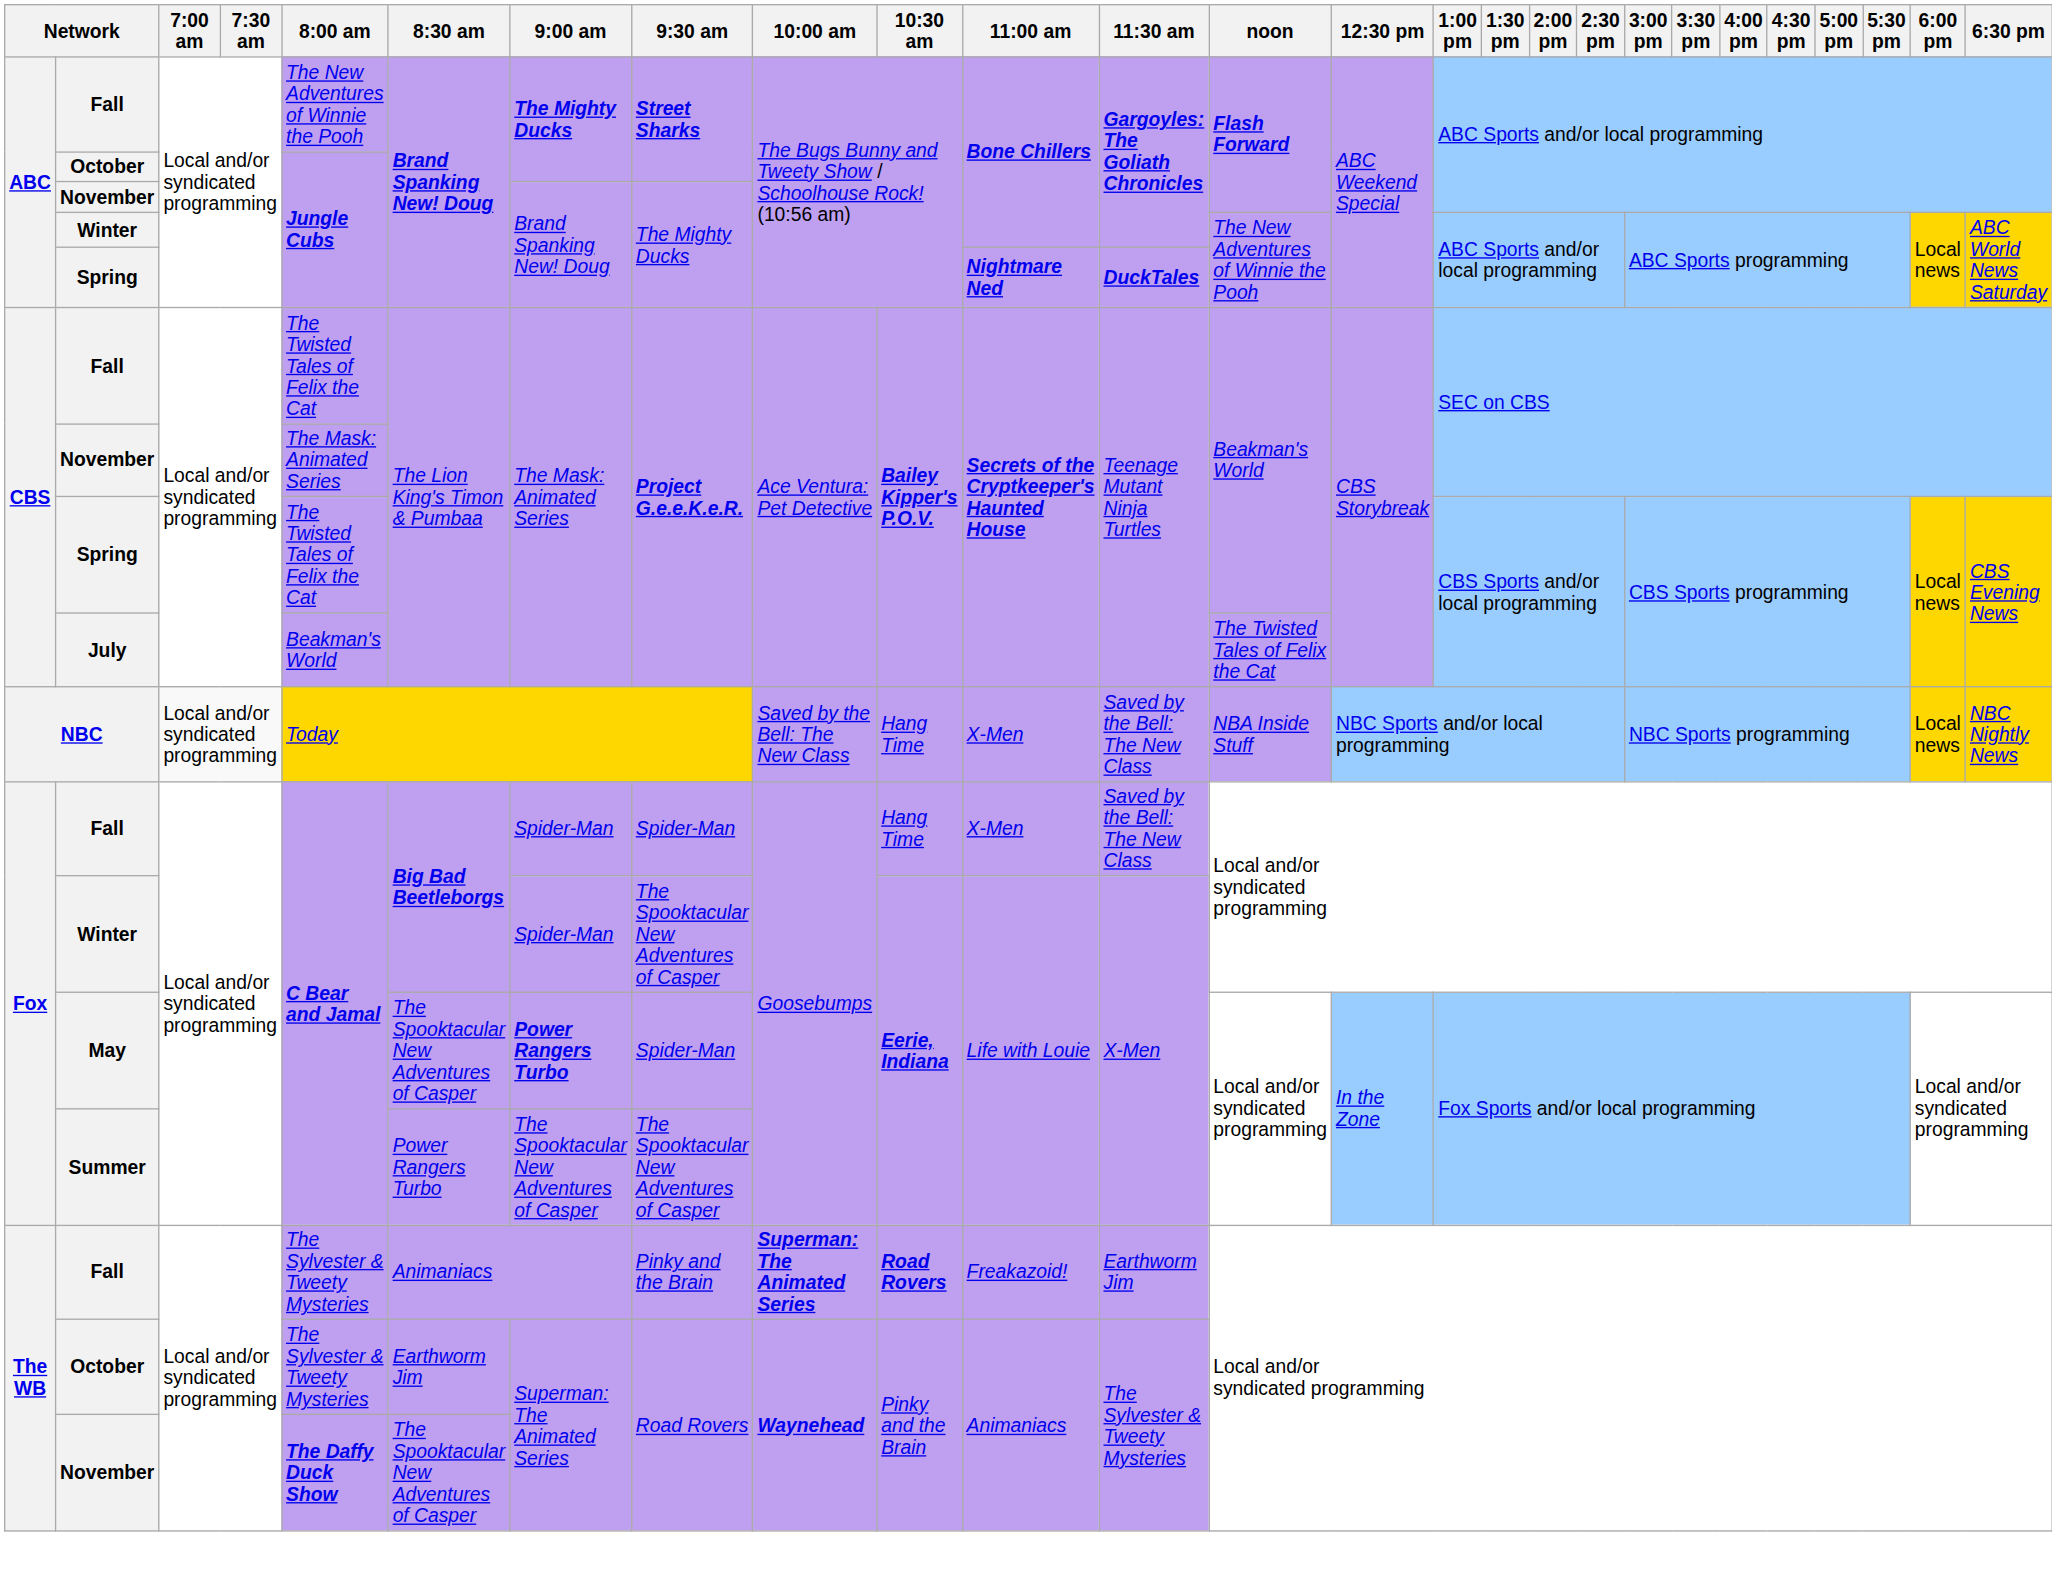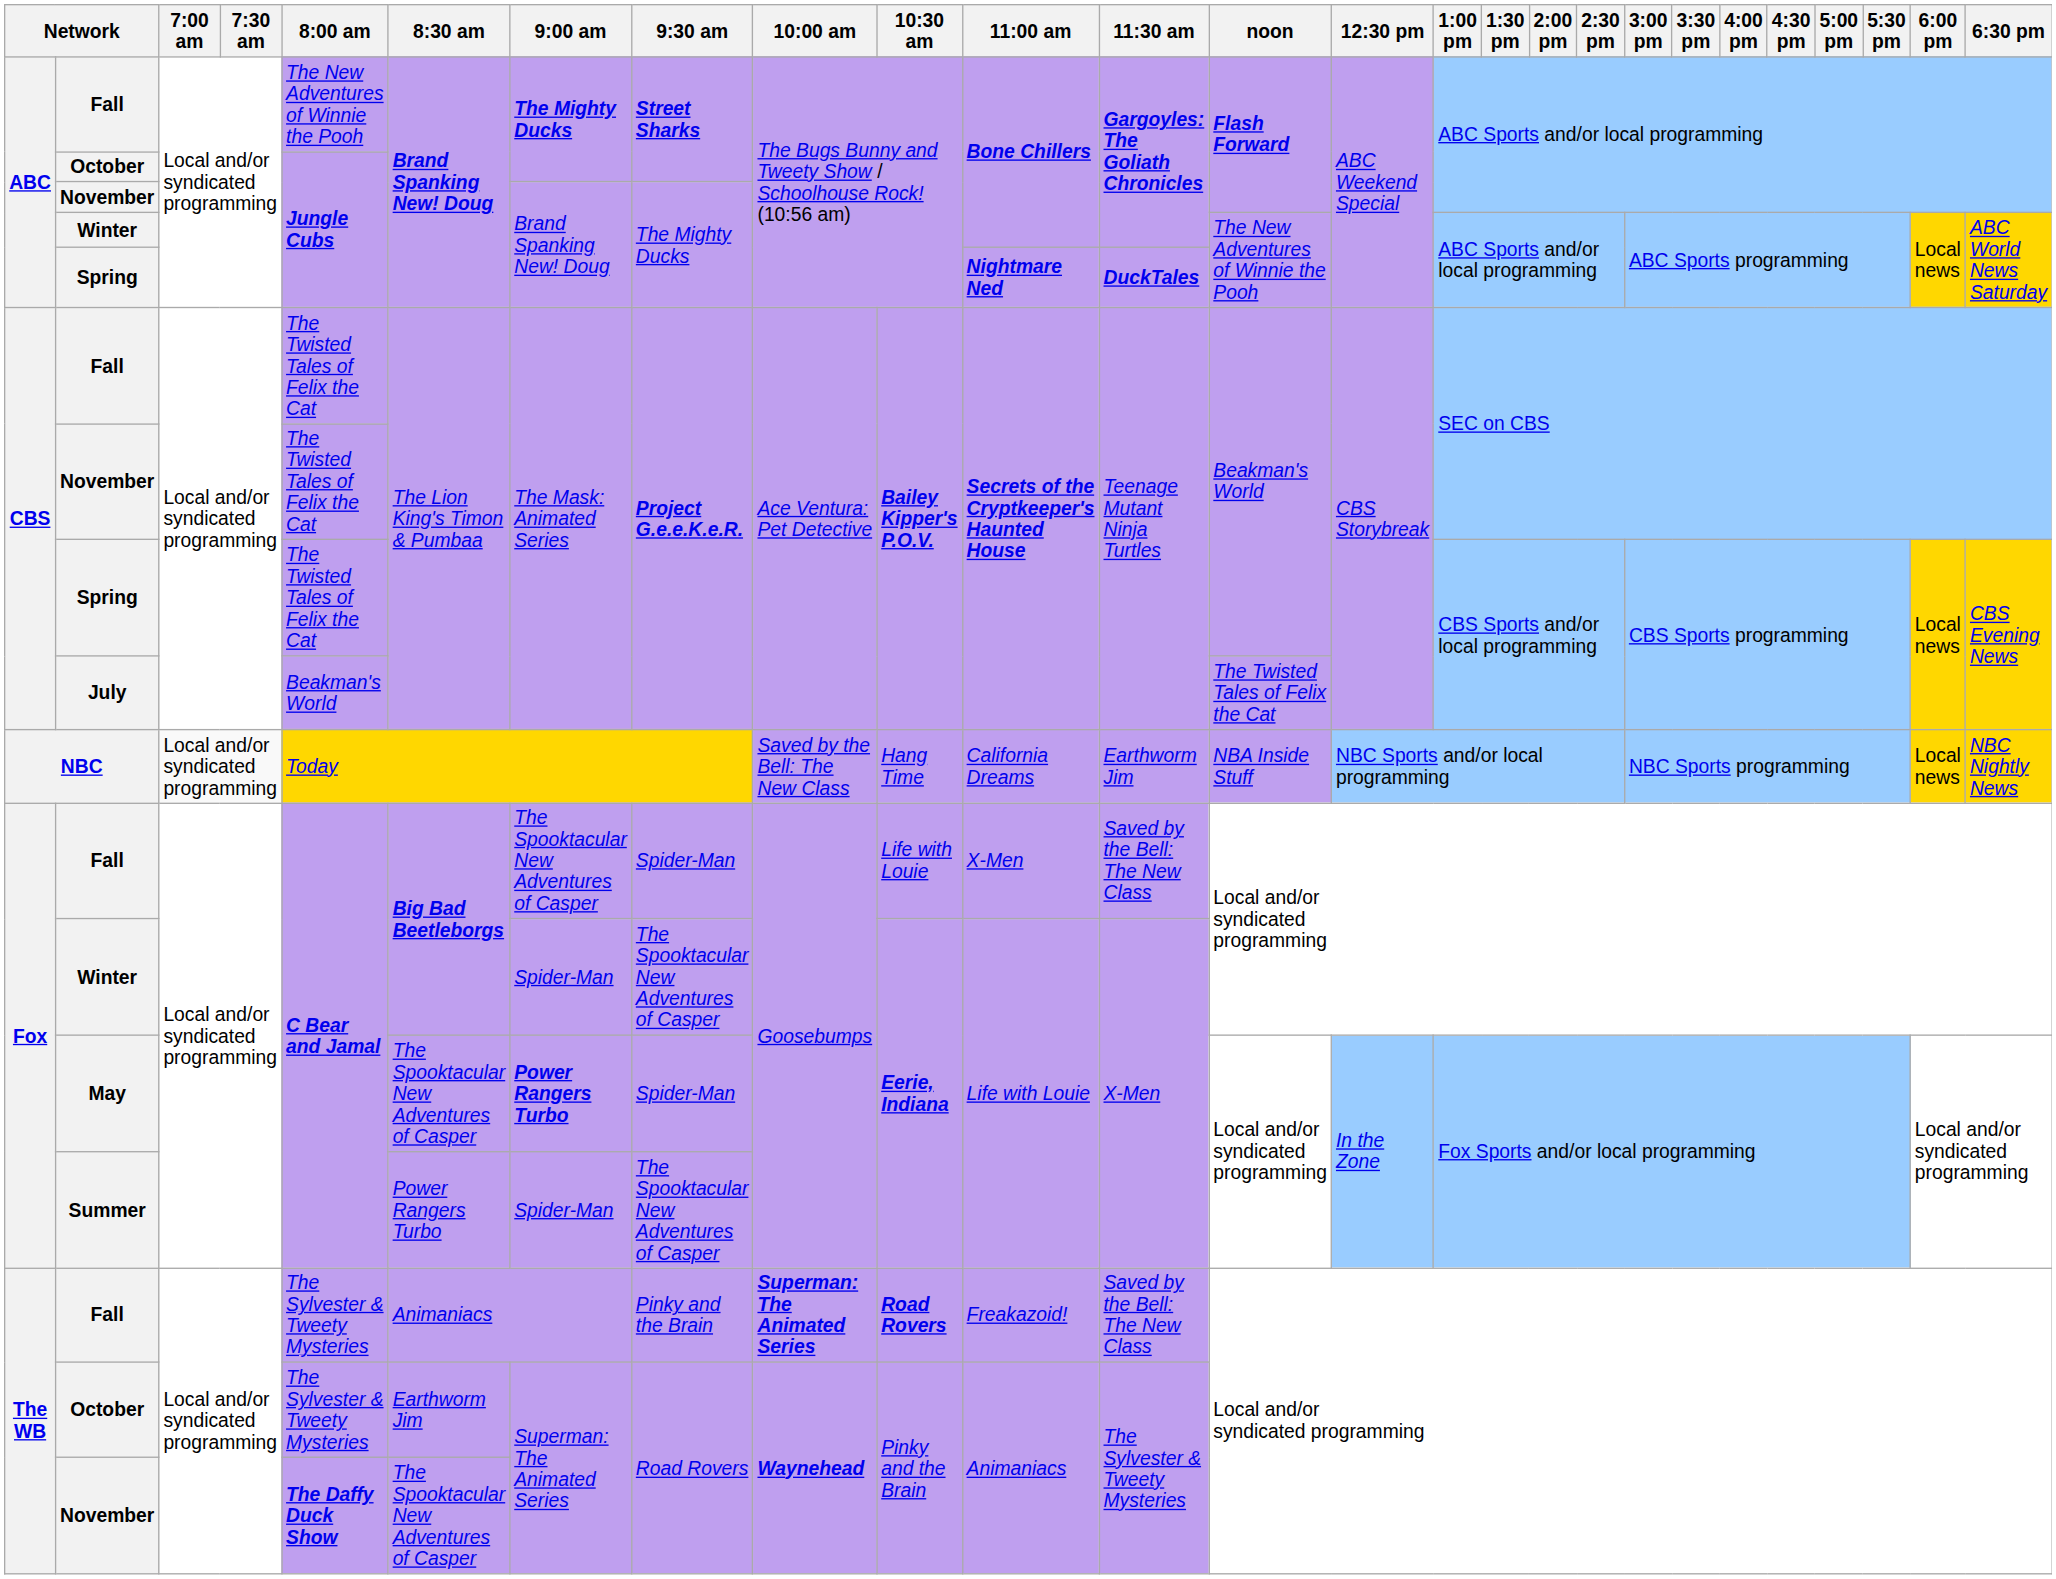(331, 460) The Mask: Animated Series -> (322, 482) The Twisted Tales of Felix the Cat
(995, 734) X-Men -> (1007, 766) California Dreams
(1144, 734) Saved by the Bell: The New Class -> (1150, 766) Earthworm Jim
(564, 829) Spider-Man -> (571, 861) The Spooktacular New Adventures of Casper
(904, 829) Hang Time -> (917, 861) Life with Louie
(571, 1167) The Spooktacular New Adventures of Casper -> (564, 1210) Spider-Man
(1150, 1273) Earthworm Jim -> (1144, 1315) Saved by the Bell: The New Class
